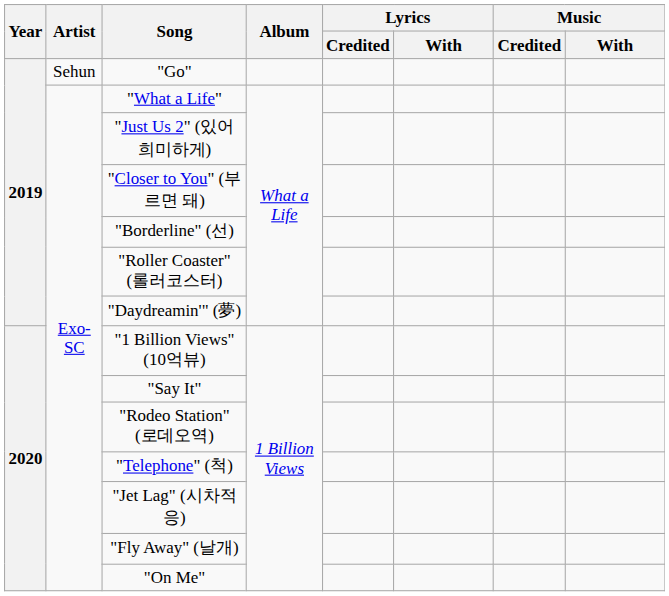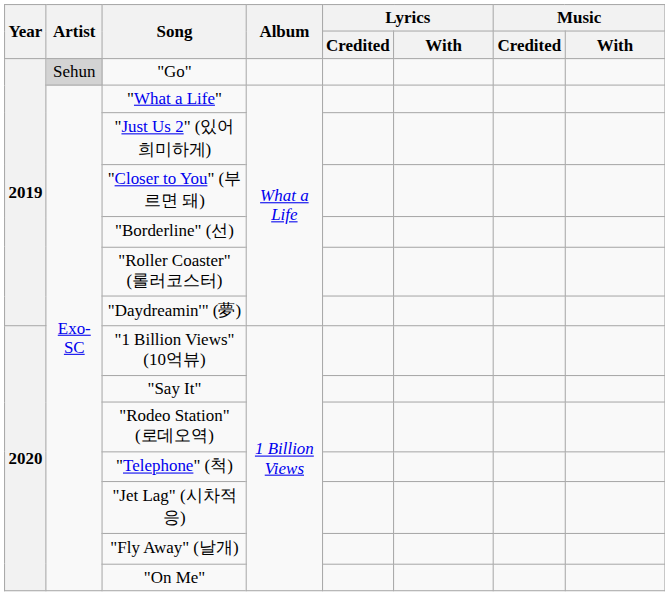(74, 71) no background -> (74, 71) lightgrey background
